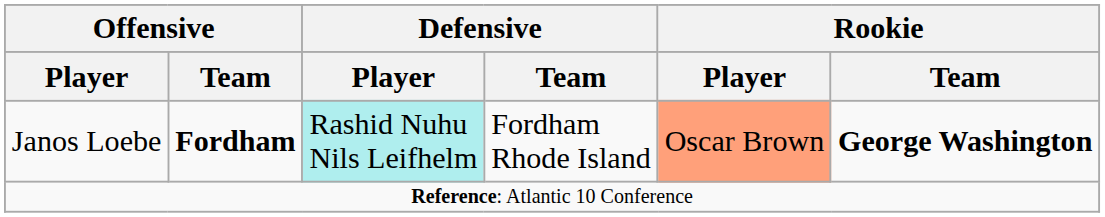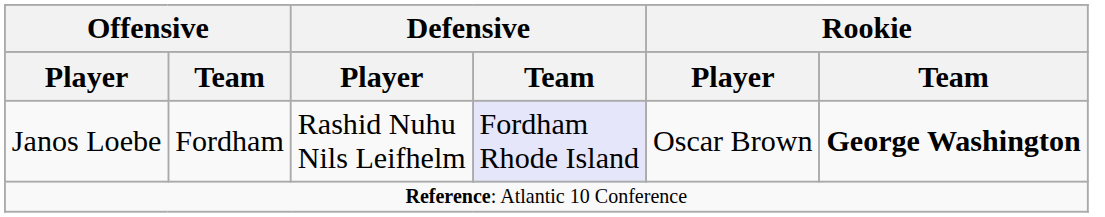(235, 140) bold -> (230, 140) normal
(393, 140) paleturquoise background -> (382, 140) no background
(571, 140) no background -> (559, 140) lavender background
(744, 140) lightsalmon background -> (733, 140) no background
